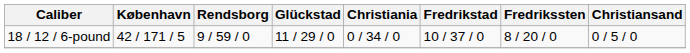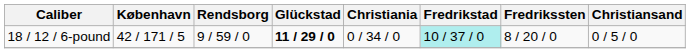(305, 36) normal -> (305, 36) bold
(454, 36) no background -> (454, 36) paleturquoise background
